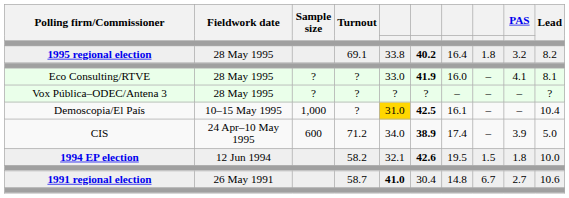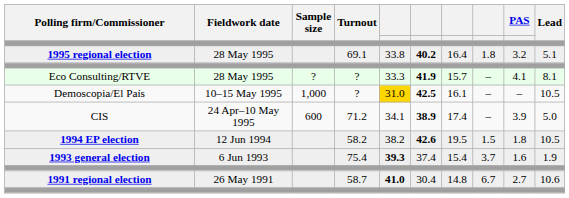(550, 54) 8.2 -> (550, 54) 5.1
(395, 77) 33.0 -> (395, 77) 33.3
(457, 77) 16.0 -> (457, 77) 15.7
- row: (99, 94)
(550, 111) 10.4 -> (550, 94) 10.5
(395, 134) 34.0 -> (395, 117) 34.1
(395, 157) 32.1 -> (395, 140) 38.2
(550, 157) 10.0 -> (550, 140) 10.5
+ row: (99, 157)
